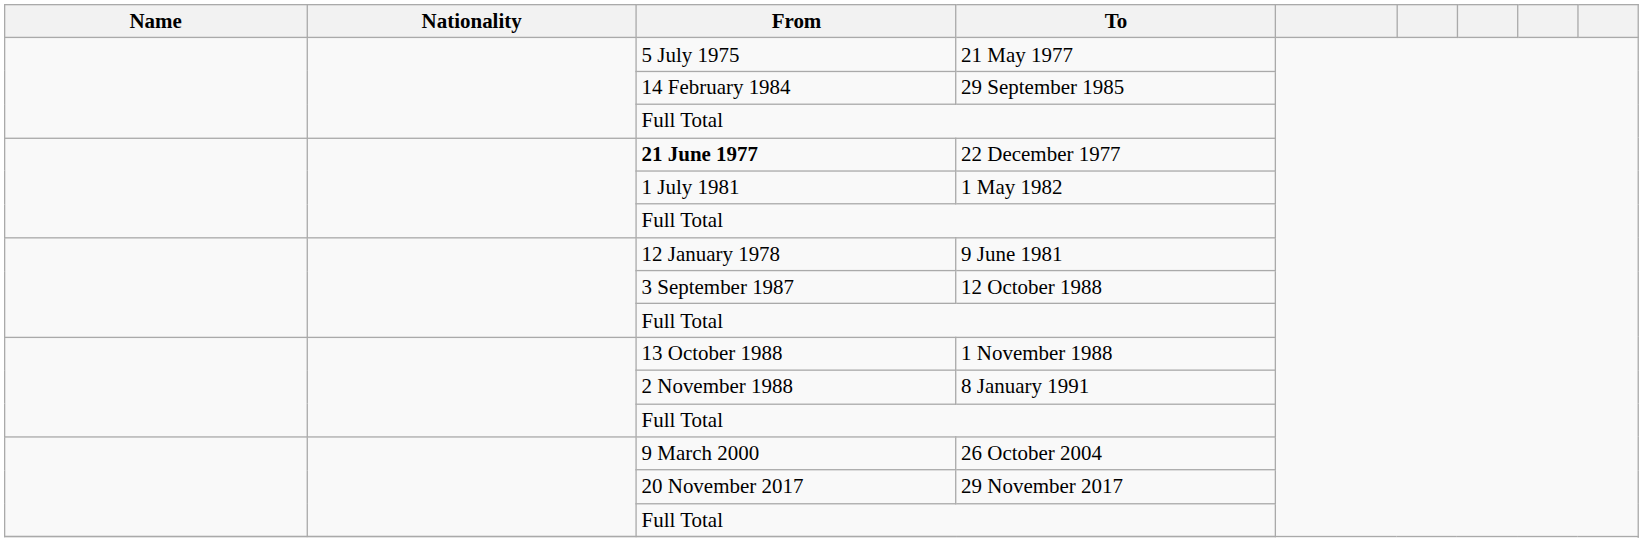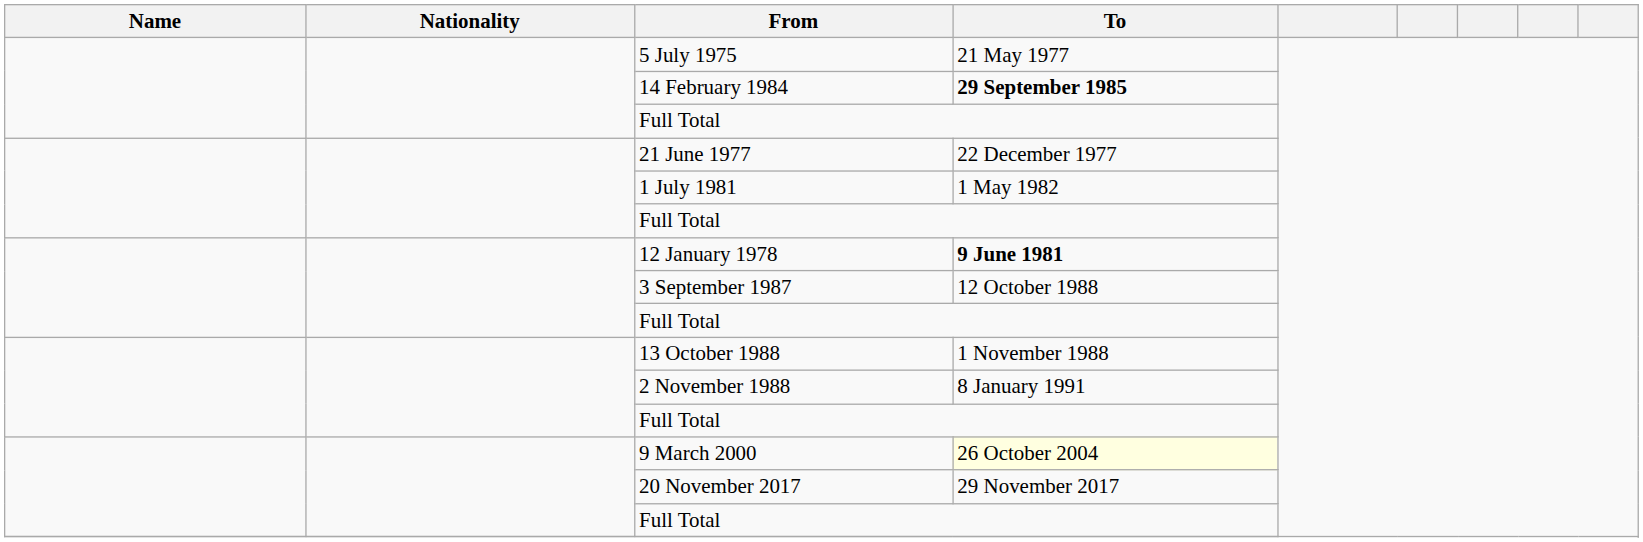(1043, 87) normal -> (1042, 87) bold
(700, 154) bold -> (695, 154) normal
(1012, 253) normal -> (1010, 253) bold
(1032, 453) no background -> (1028, 453) lightyellow background
